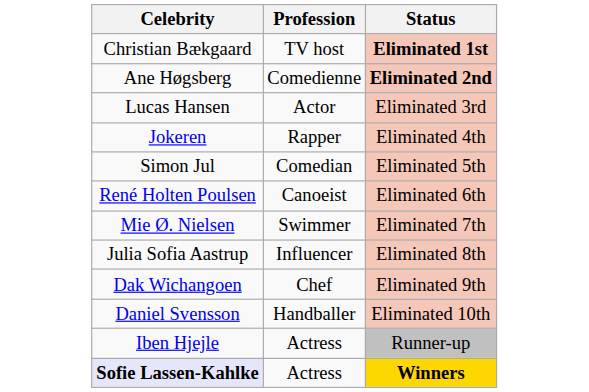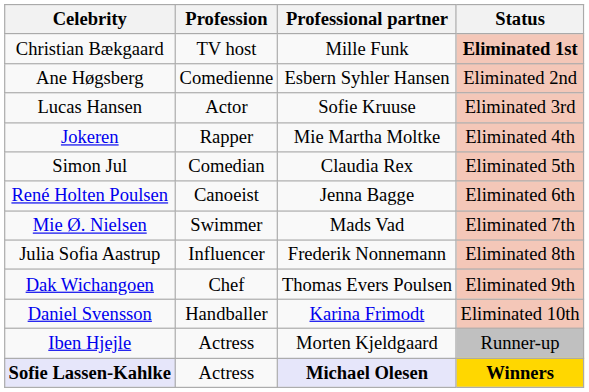+ column: (367, 19)
(431, 78) bold -> (520, 78) normal
